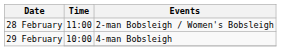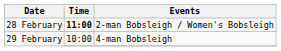(79, 25) normal -> (79, 25) bold
